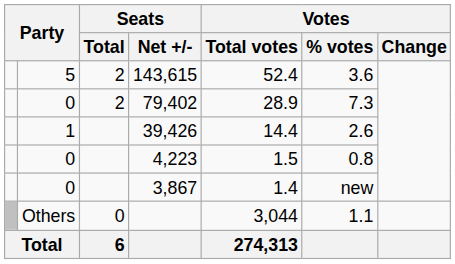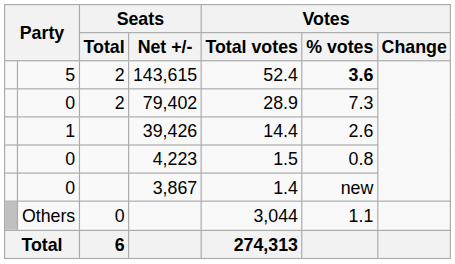(361, 75) normal -> (361, 75) bold
